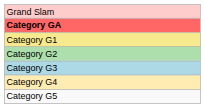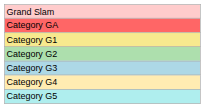(34, 25) bold -> (32, 25) normal
(32, 96) no background -> (32, 96) paleturquoise background
